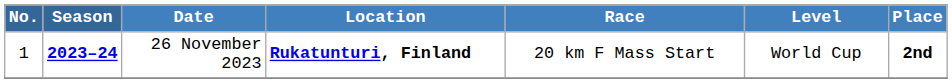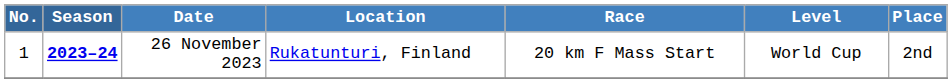(370, 55) bold -> (370, 55) normal
(918, 55) bold -> (918, 55) normal
